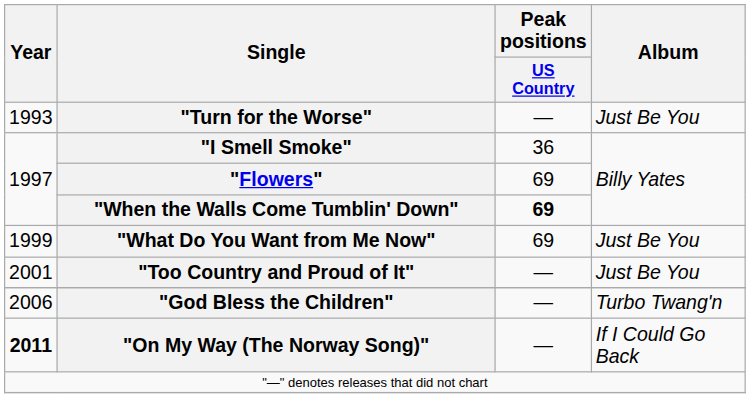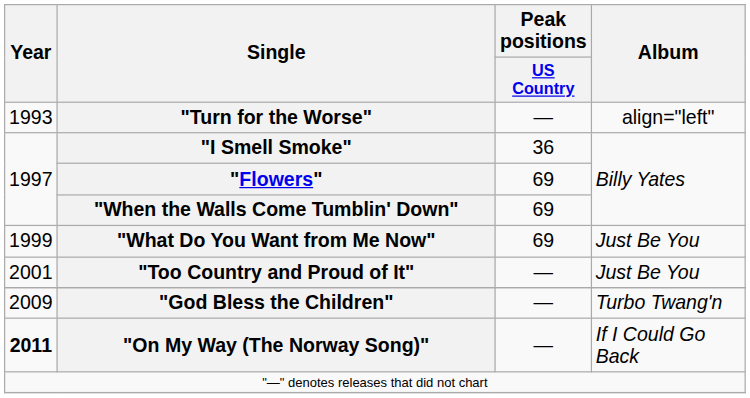(648, 117) Just Be You -> (668, 117) align="left"
(543, 210) bold -> (543, 210) normal
(31, 302) 2006 -> (31, 302) 2009
